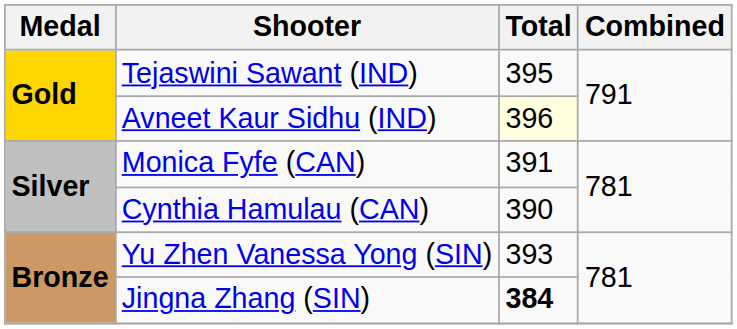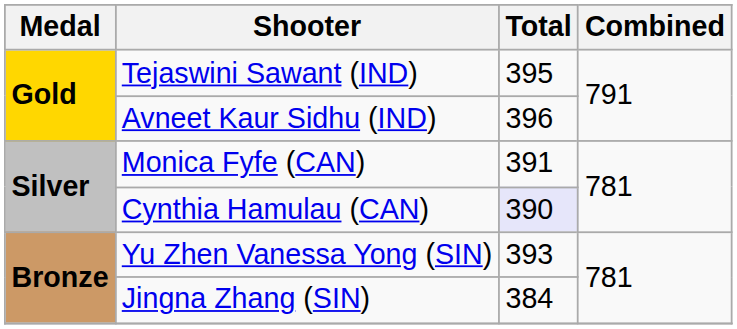(529, 118) lightyellow background -> (529, 118) no background
(529, 208) no background -> (529, 208) lavender background
(529, 299) bold -> (529, 299) normal
